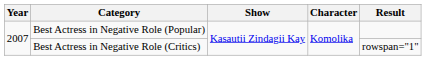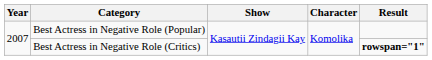(390, 47) normal -> (393, 47) bold
